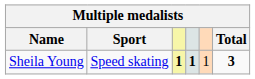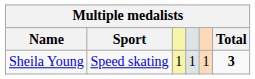(179, 62) bold -> (179, 62) normal
(192, 62) bold -> (192, 62) normal
